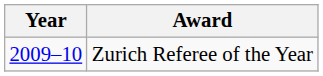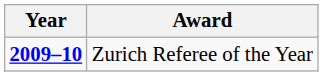(46, 53) normal -> (46, 53) bold
